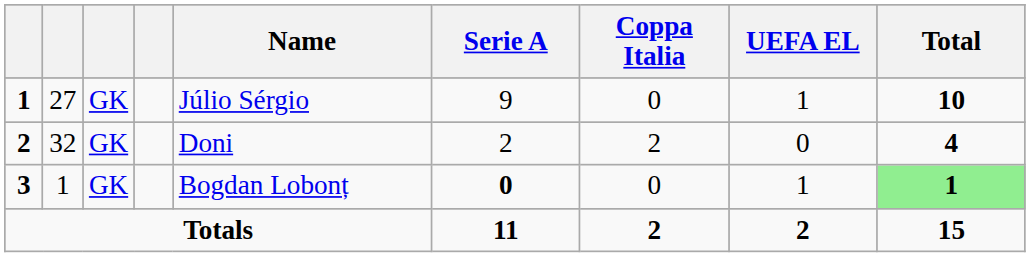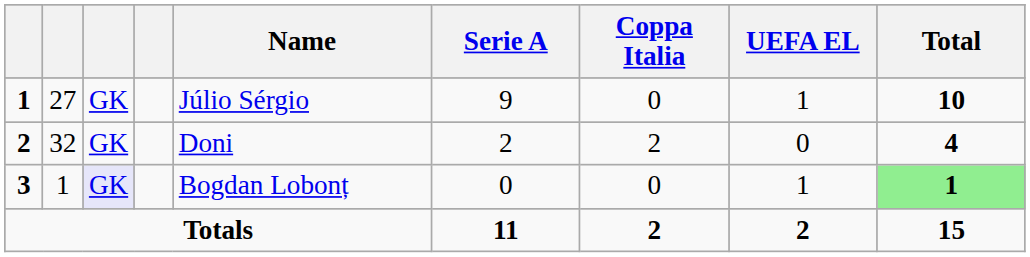(109, 186) no background -> (109, 186) lavender background
(506, 186) bold -> (506, 186) normal
